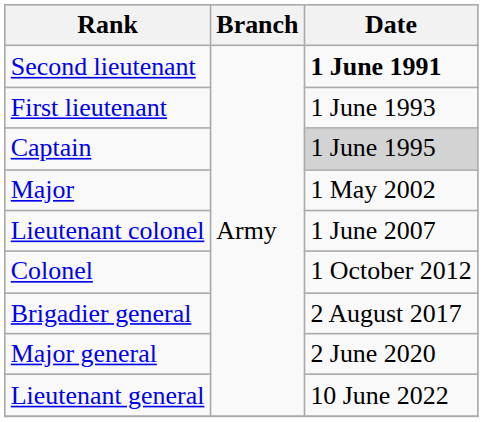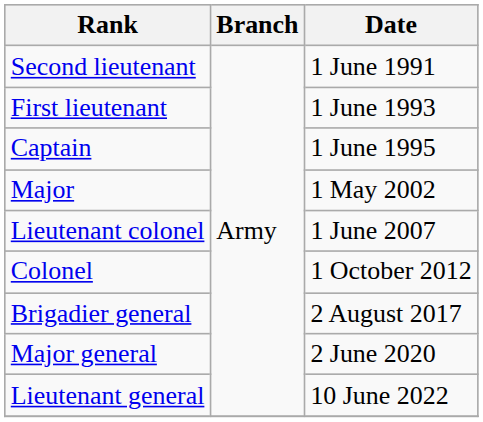(376, 66) bold -> (373, 66) normal
(373, 148) lightgrey background -> (373, 148) no background
